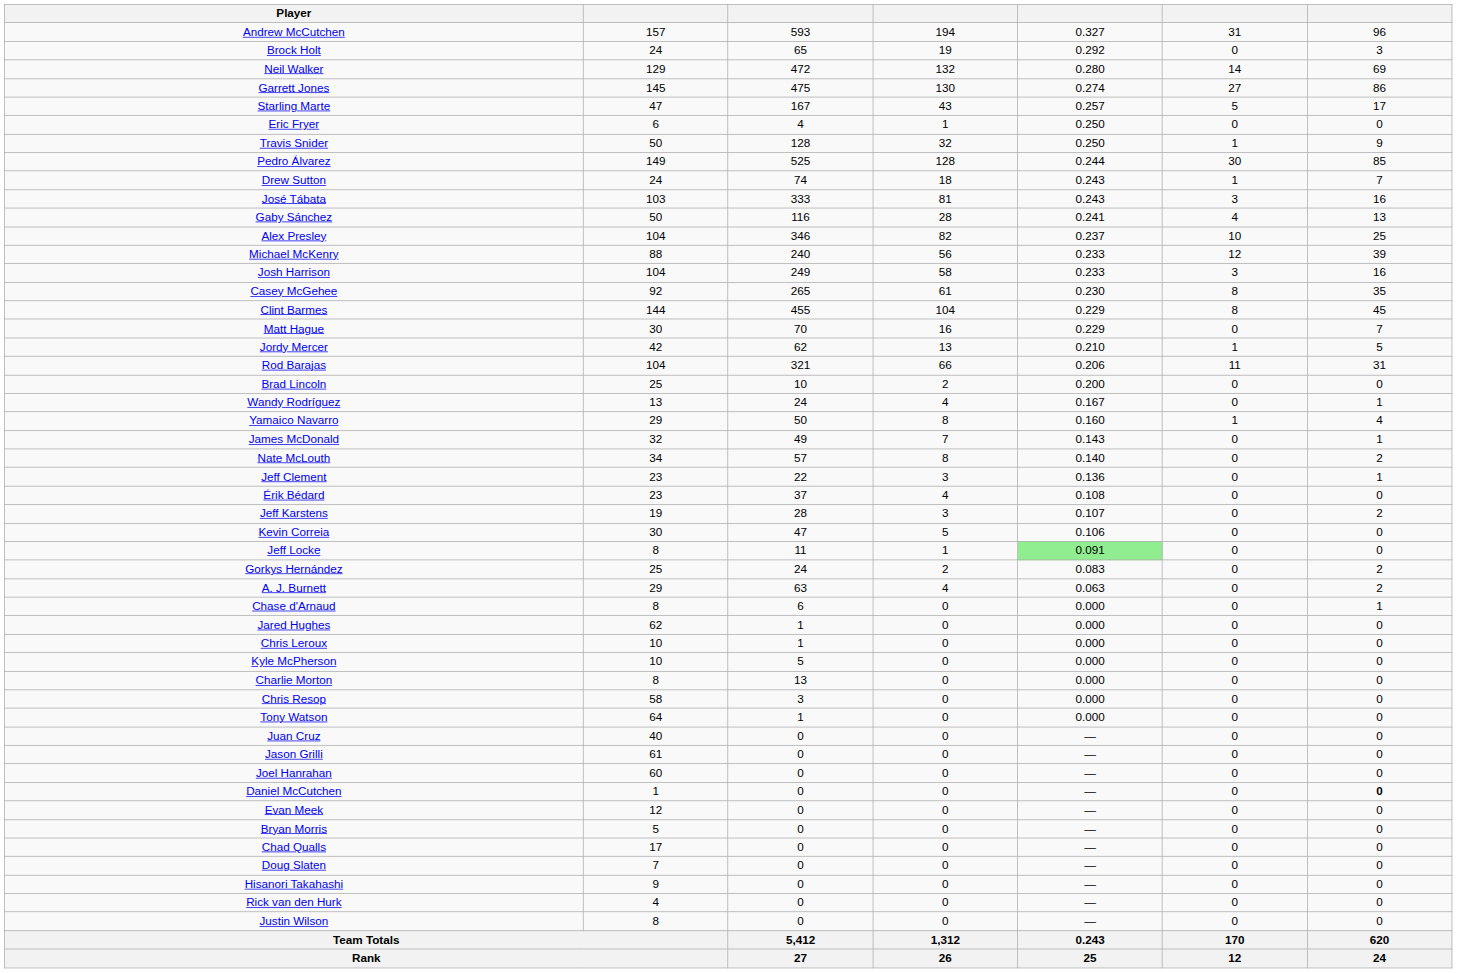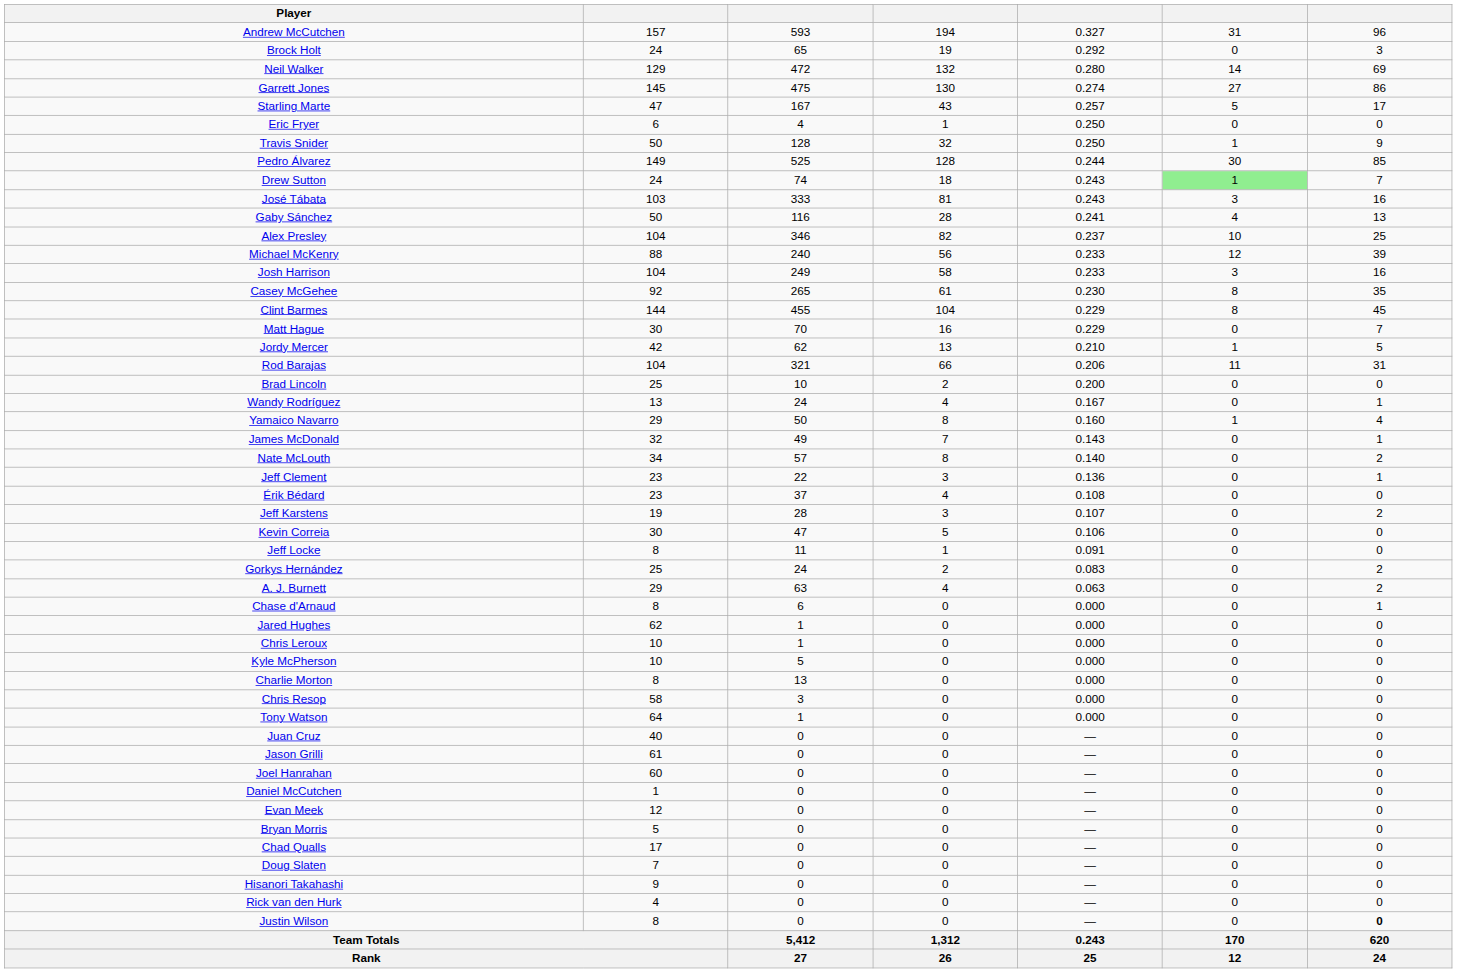(1235, 180) no background -> (1235, 180) lightgreen background
(1090, 550) lightgreen background -> (1090, 550) no background
(1380, 791) bold -> (1380, 791) normal
(1380, 921) normal -> (1380, 921) bold
